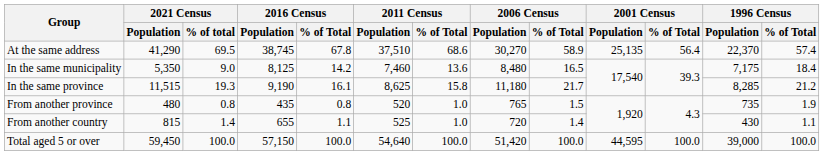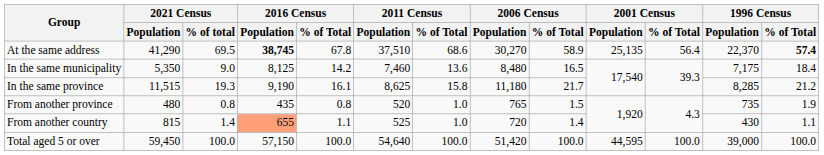(278, 50) normal -> (278, 50) bold
(806, 50) normal -> (806, 50) bold
(285, 123) no background -> (285, 123) lightsalmon background
